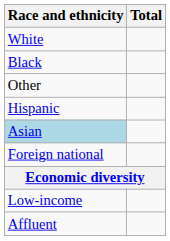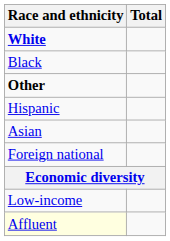(26, 39) normal -> (27, 39) bold
(24, 85) normal -> (26, 85) bold
(25, 131) lightblue background -> (25, 131) no background
(32, 223) no background -> (32, 223) lightyellow background
